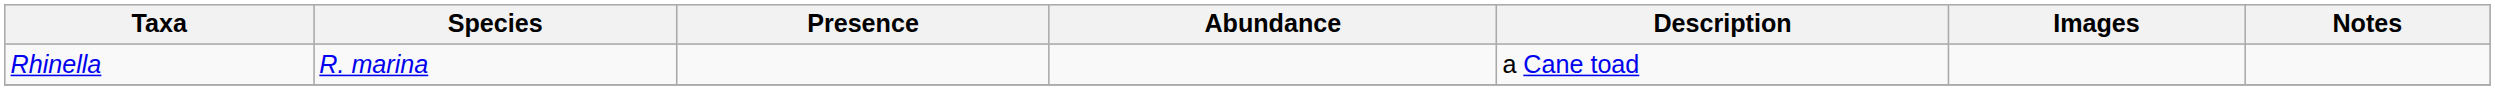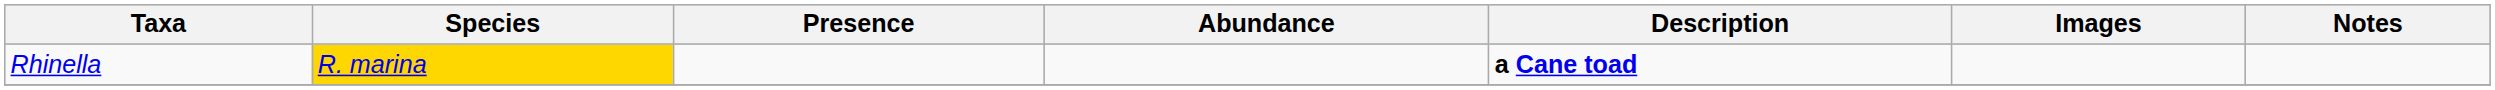(374, 64) no background -> (372, 64) gold background
(1571, 64) normal -> (1566, 64) bold
